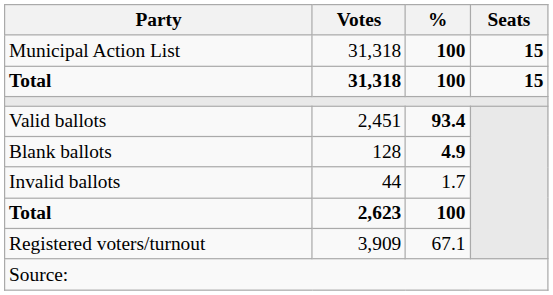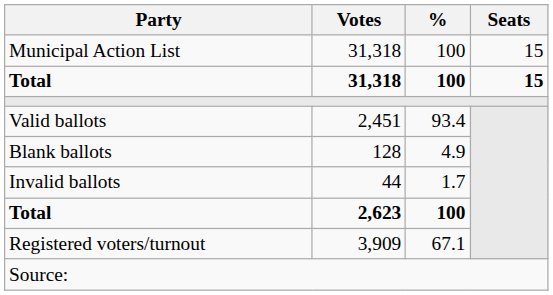(451, 50) bold -> (451, 50) normal
(534, 50) bold -> (534, 50) normal
(449, 120) bold -> (449, 120) normal
(453, 151) bold -> (453, 151) normal
